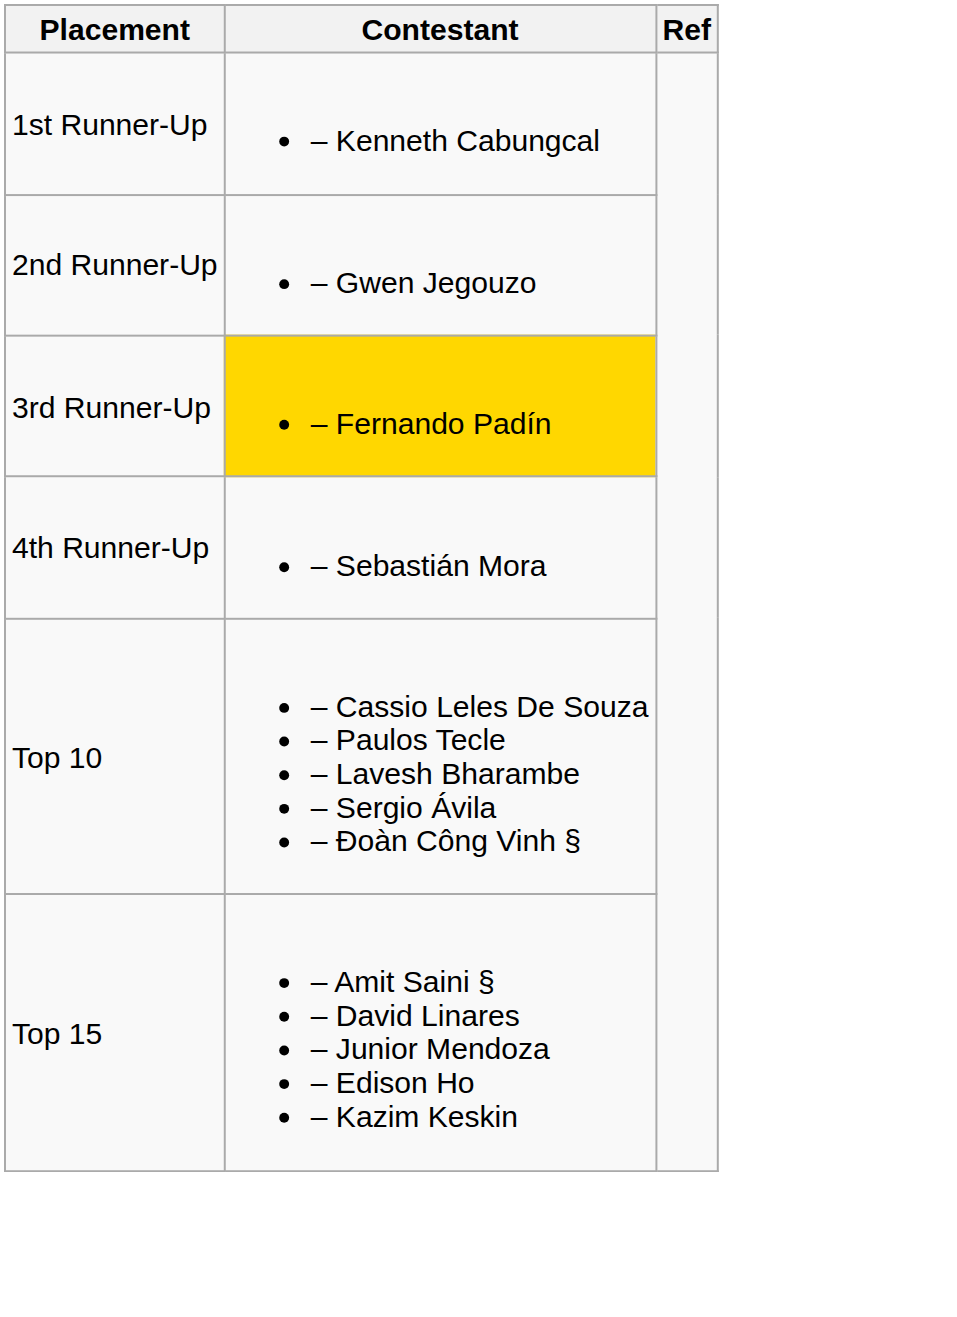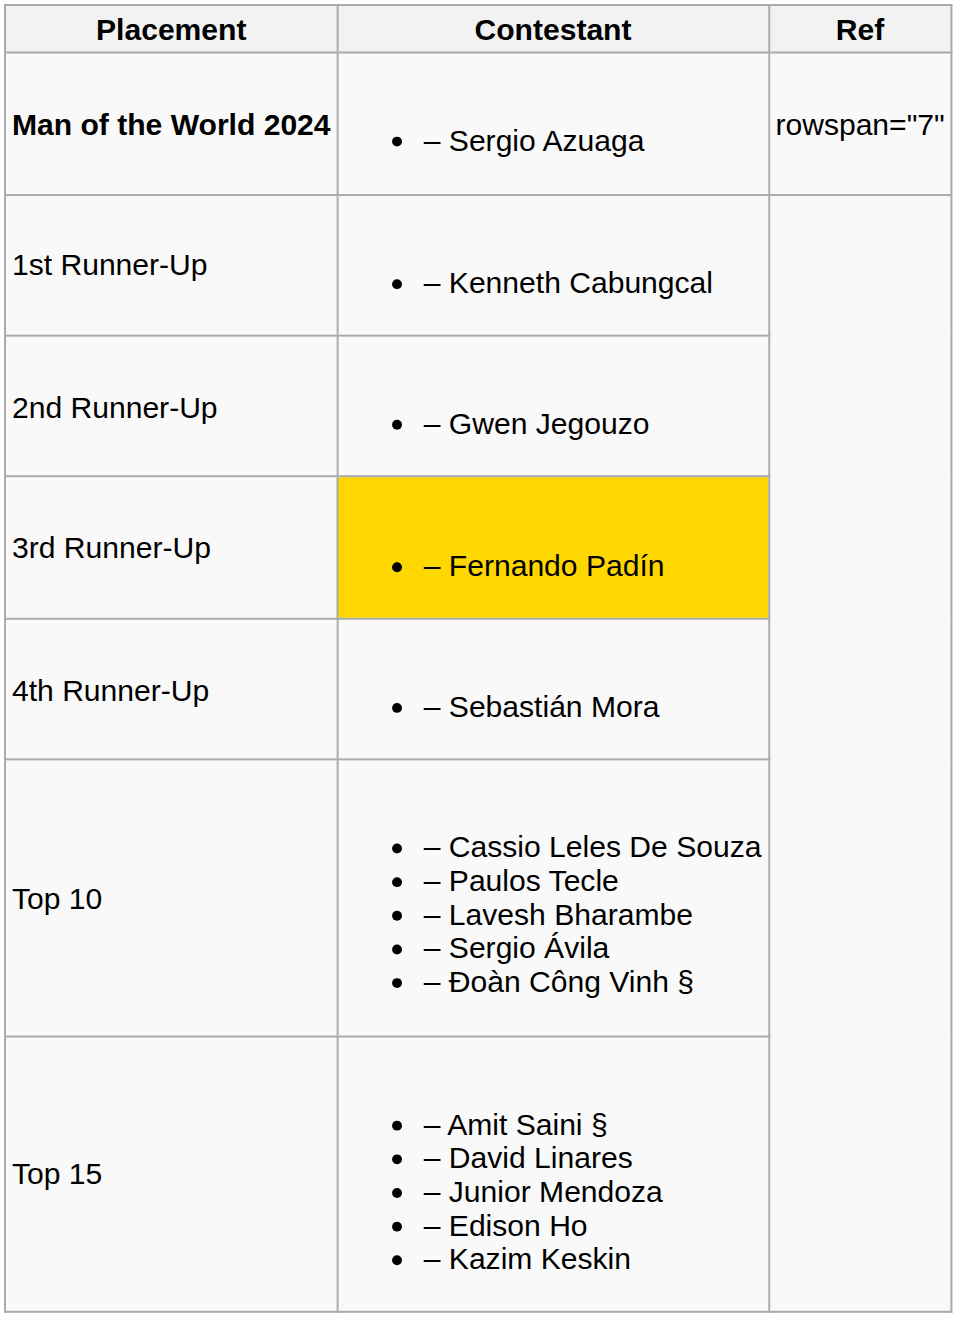+ row: (171, 124)
